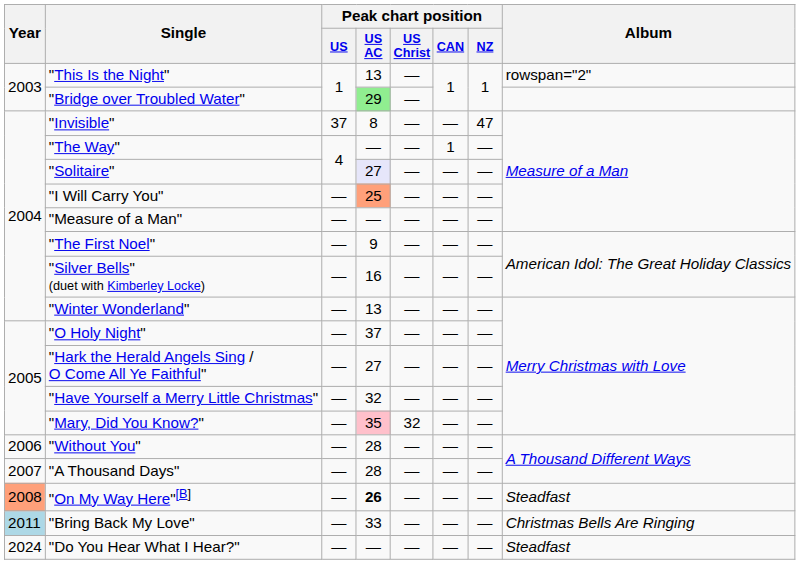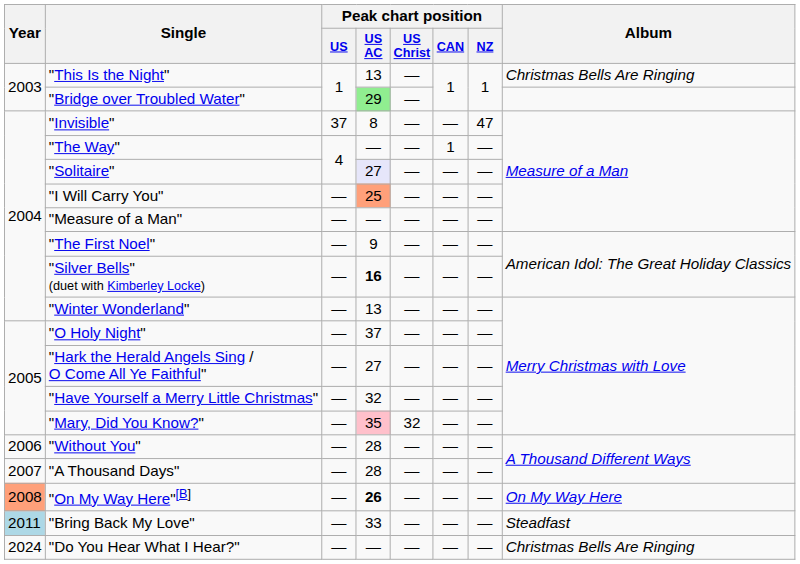(548, 75) rowspan="2" -> (600, 75) Christmas Bells Are Ringing
(373, 276) normal -> (373, 276) bold
(538, 497) Steadfast -> (564, 497) On My Way Here
(600, 523) Christmas Bells Are Ringing -> (538, 523) Steadfast
(538, 547) Steadfast -> (600, 547) Christmas Bells Are Ringing
